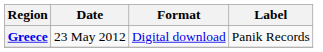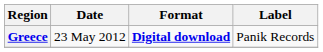(179, 36) normal -> (181, 36) bold
